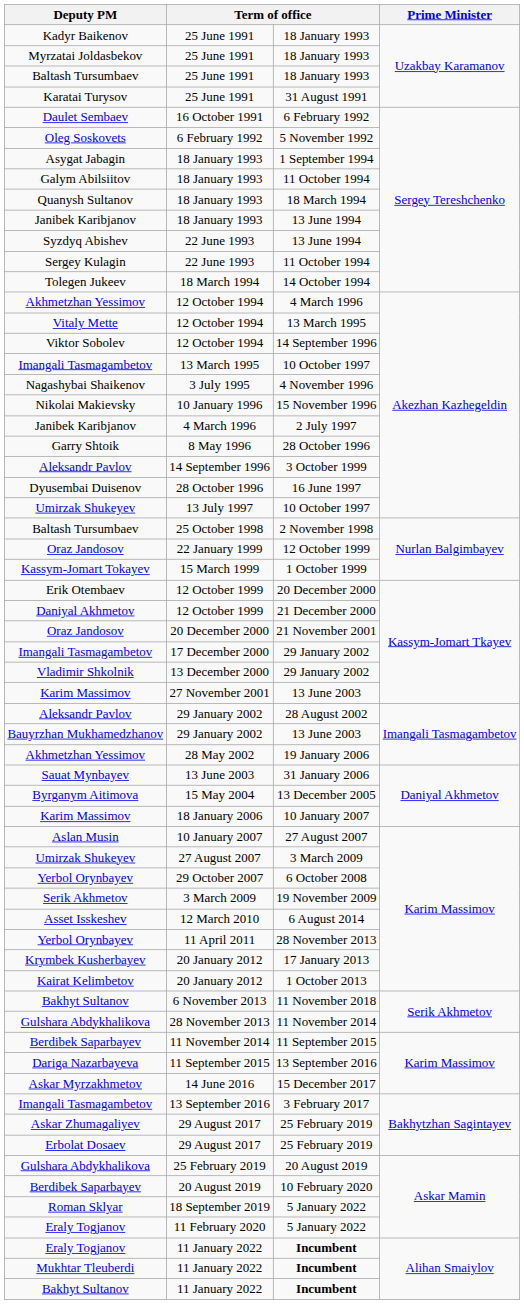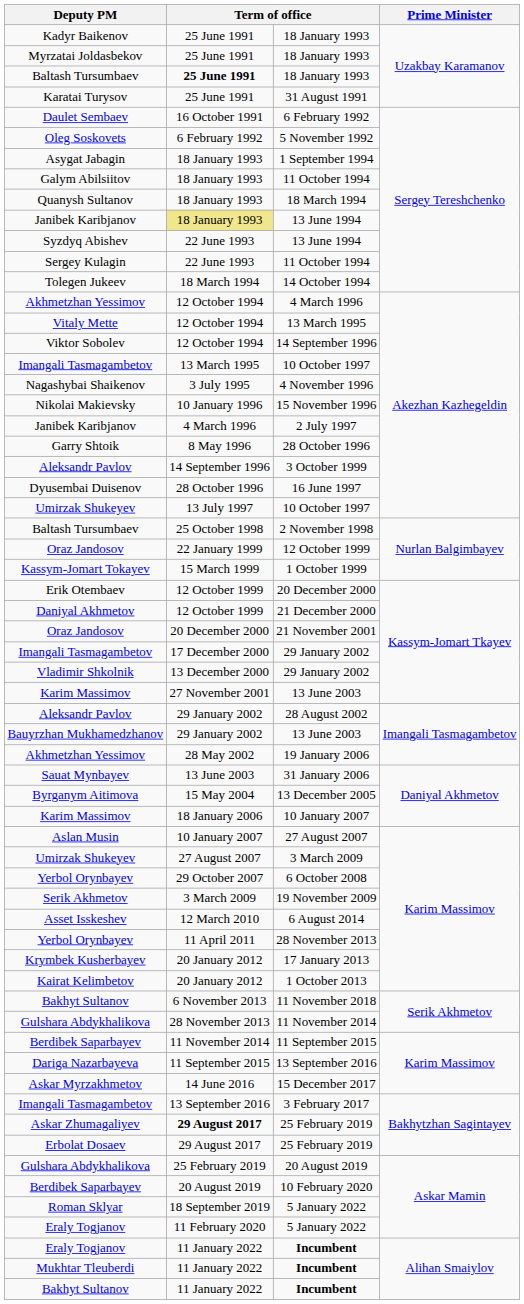(220, 76) normal -> (220, 76) bold
(220, 220) no background -> (220, 220) khaki background
(220, 1124) normal -> (220, 1124) bold
